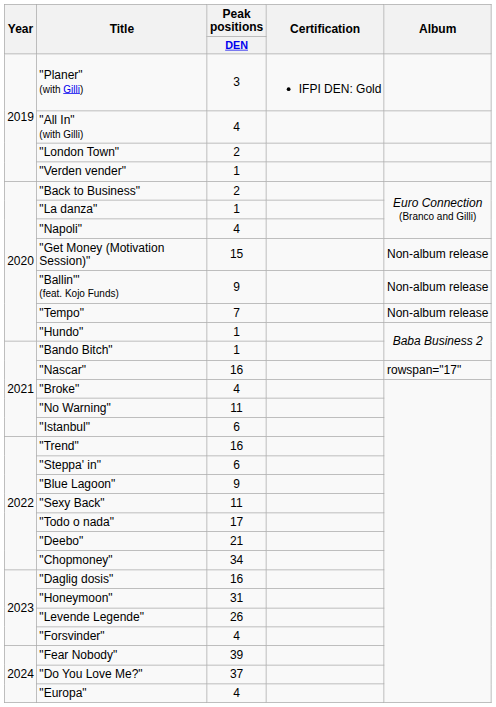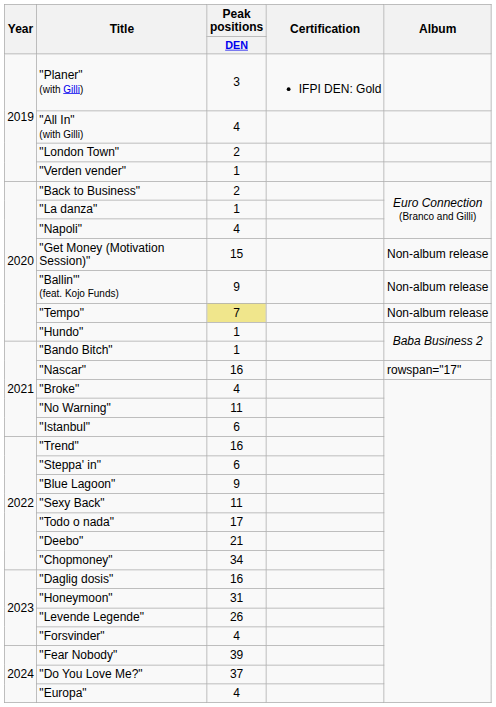(237, 312) no background -> (237, 312) khaki background
